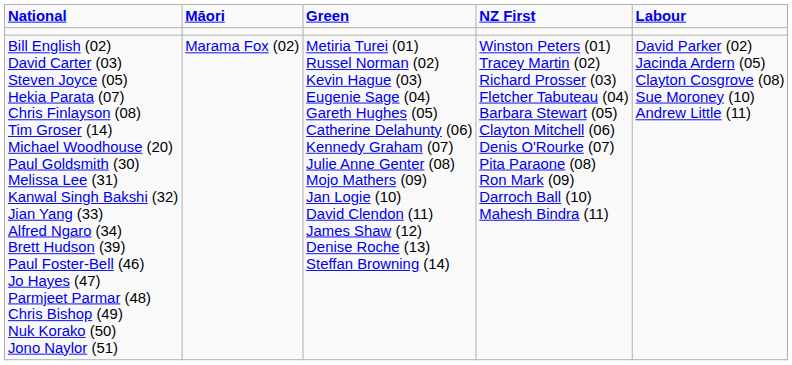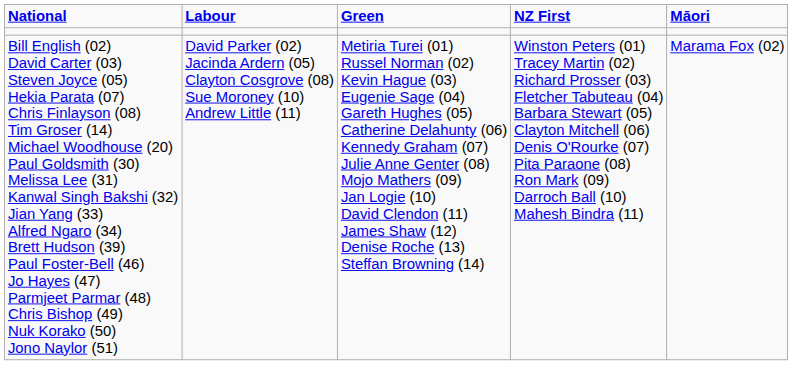columns swapped: (661, 16) <-> (205, 16)
